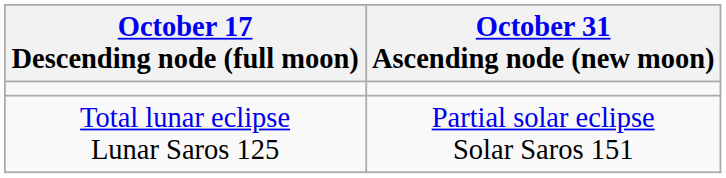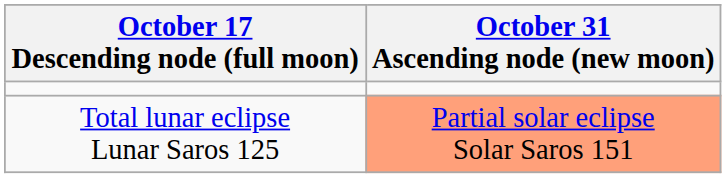(543, 133) no background -> (543, 133) lightsalmon background
